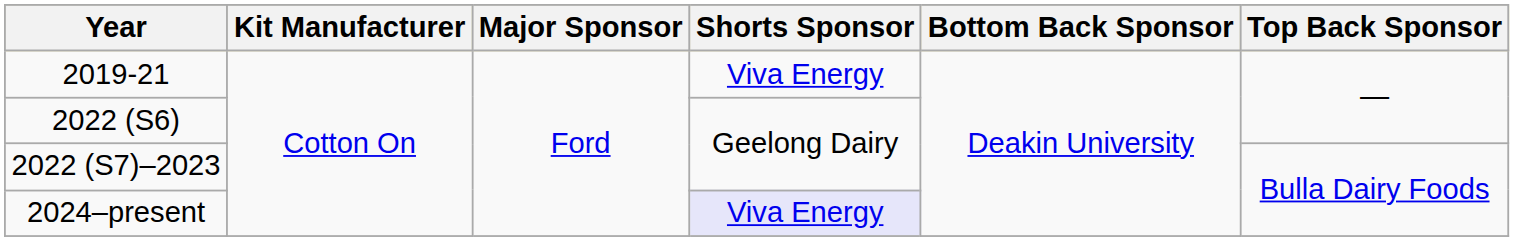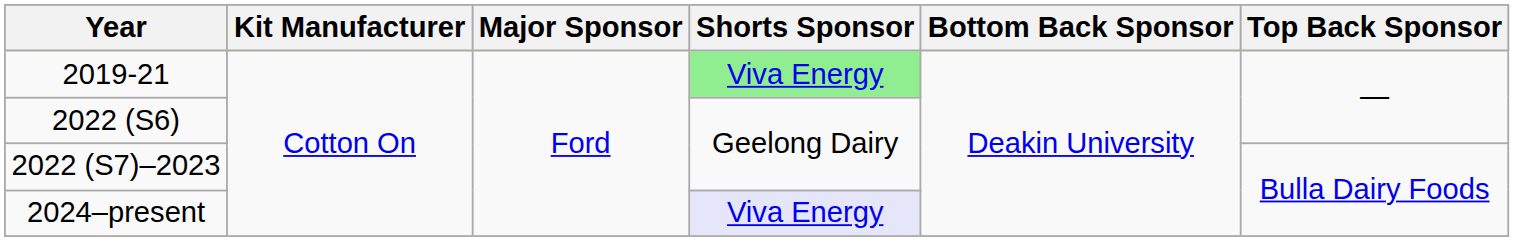(805, 73) no background -> (805, 73) lightgreen background
